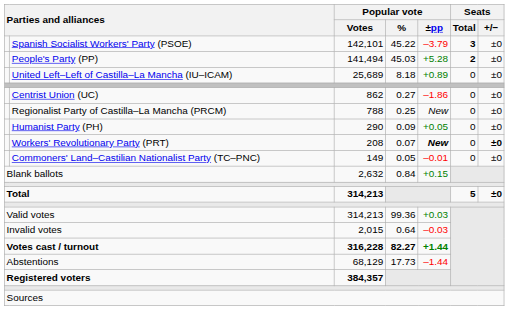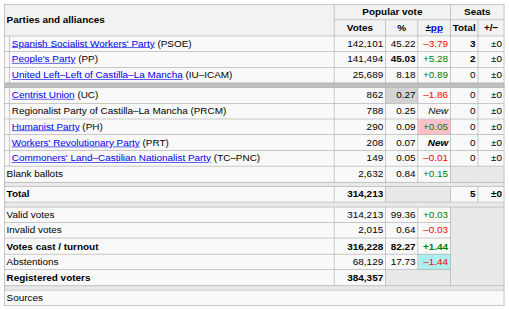(403, 59) normal -> (403, 59) bold
(406, 95) no background -> (406, 95) lightgrey background
(436, 127) no background -> (436, 127) pink background
(496, 142) bold -> (496, 142) normal
(436, 262) no background -> (436, 262) paleturquoise background
